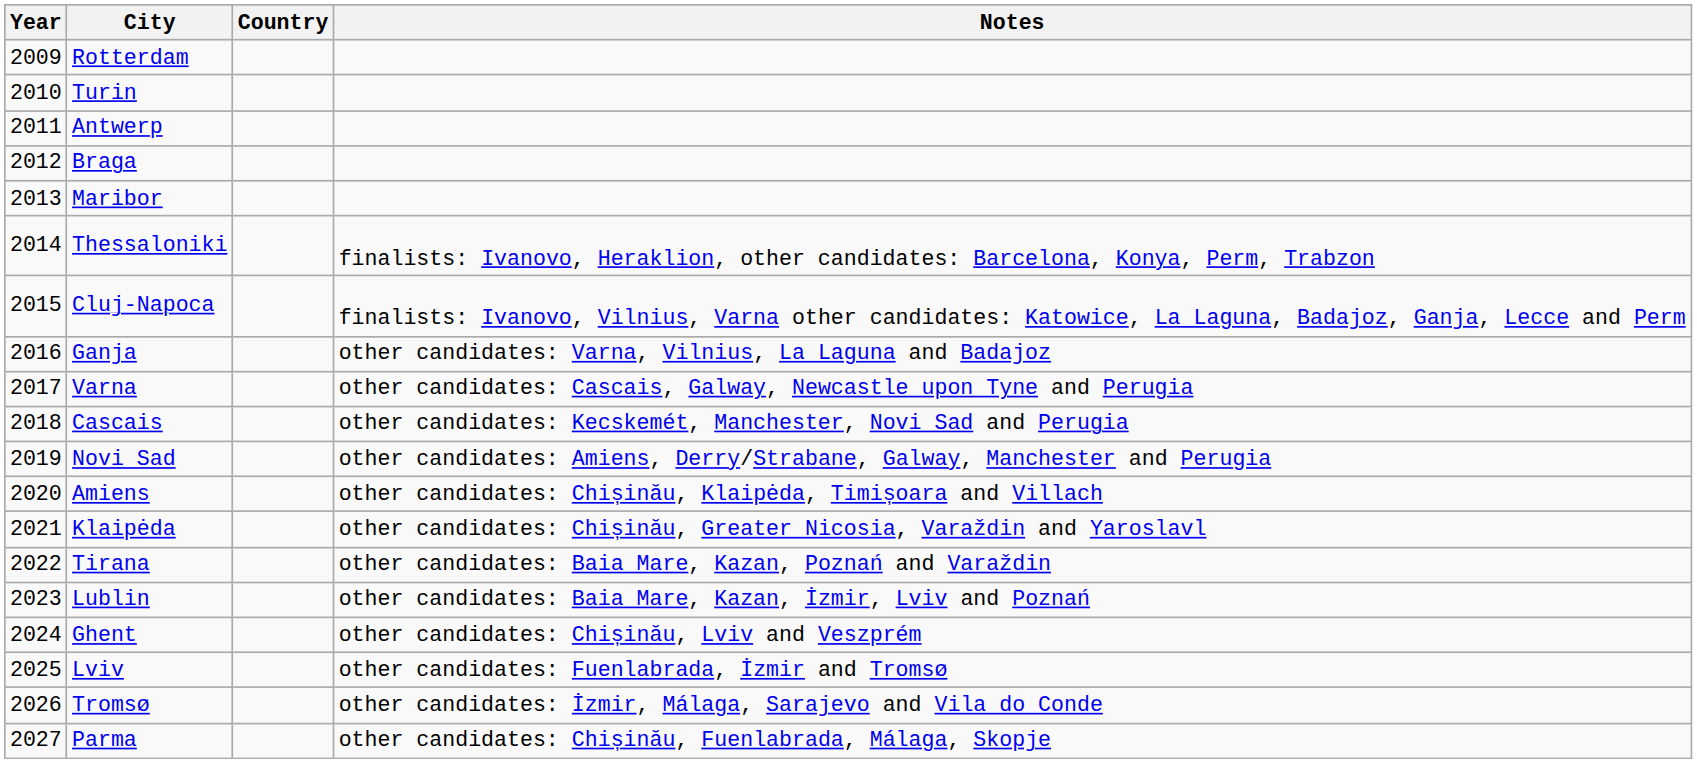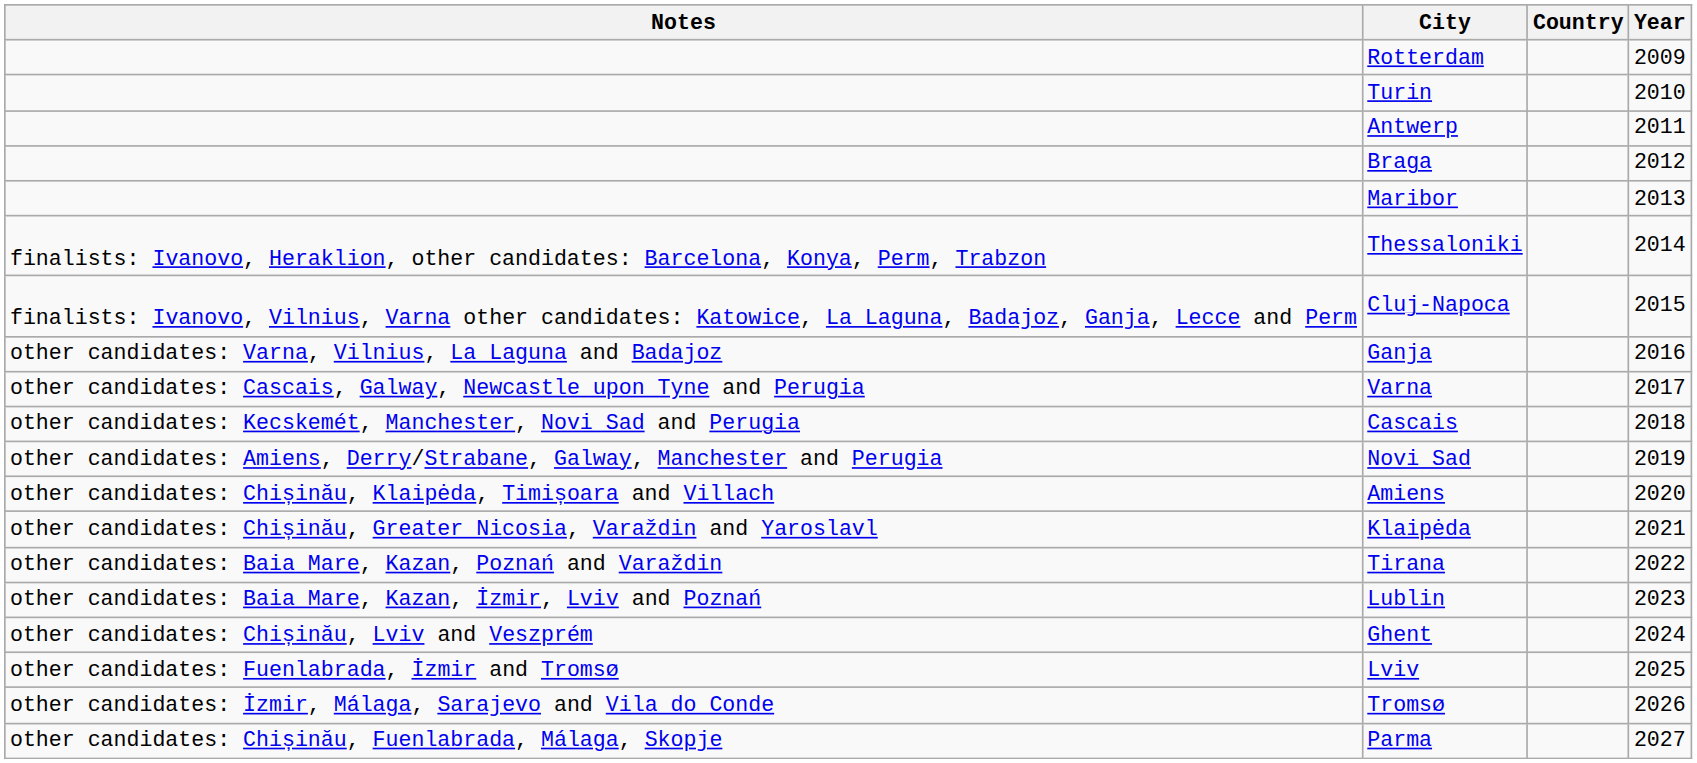columns swapped: (36, 22) <-> (1012, 22)
